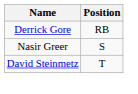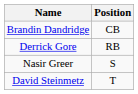+ row: (48, 30)
